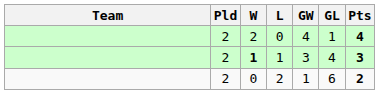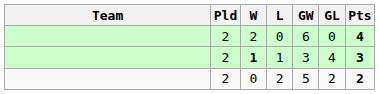(306, 36) 4 -> (306, 36) 6
(332, 36) 1 -> (332, 36) 0
(306, 79) 1 -> (306, 79) 5
(332, 79) 6 -> (332, 79) 2
